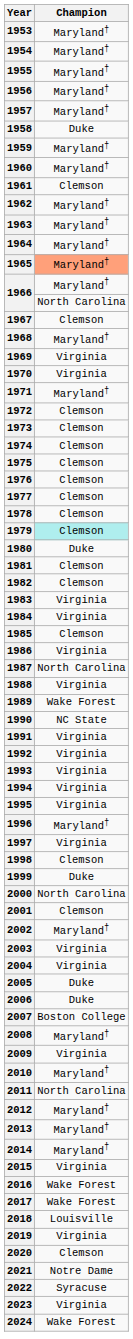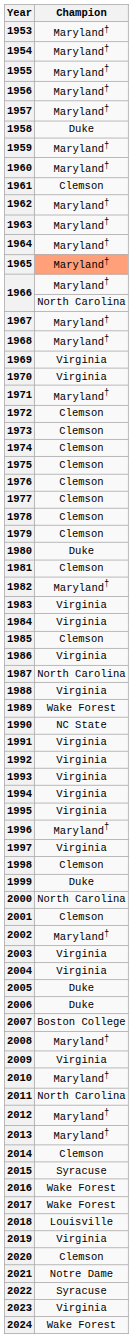(81, 320) Clemson -> (81, 321) Maryland†
(81, 531) paleturquoise background -> (81, 534) no background
(81, 583) Clemson -> (81, 587) Maryland†
(81, 1149) Maryland† -> (81, 1153) Clemson
(81, 1168) Virginia -> (81, 1171) Syracuse
